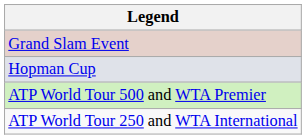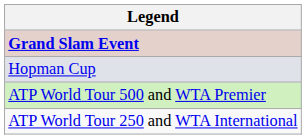(69, 43) normal -> (74, 43) bold
